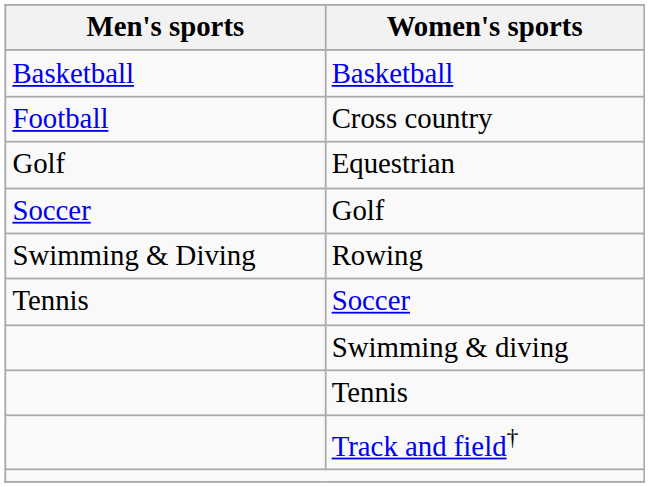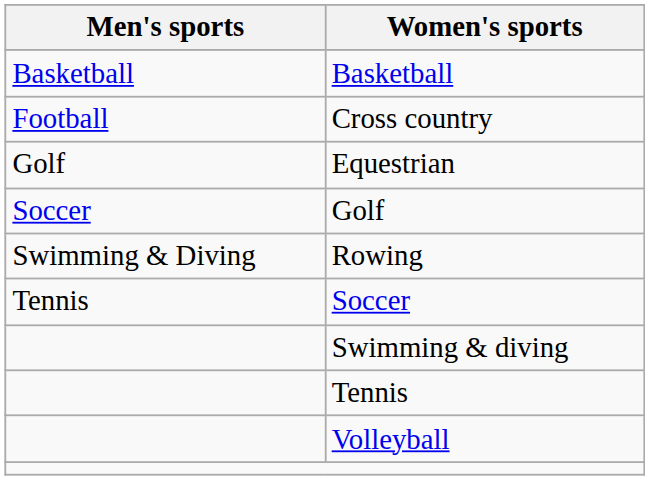- row: (425, 442)
+ row: (391, 438)
